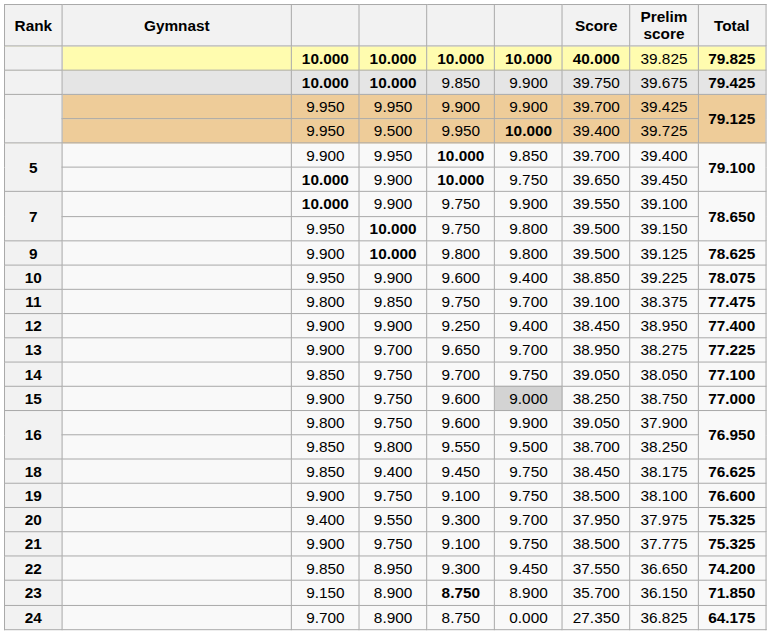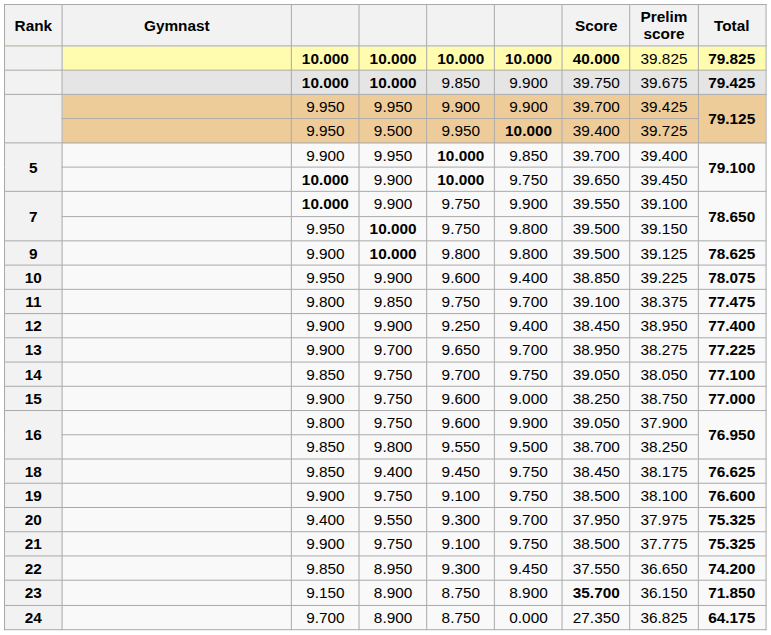(529, 399) lightgrey background -> (529, 399) no background
(461, 593) bold -> (461, 593) normal
(596, 593) normal -> (596, 593) bold
